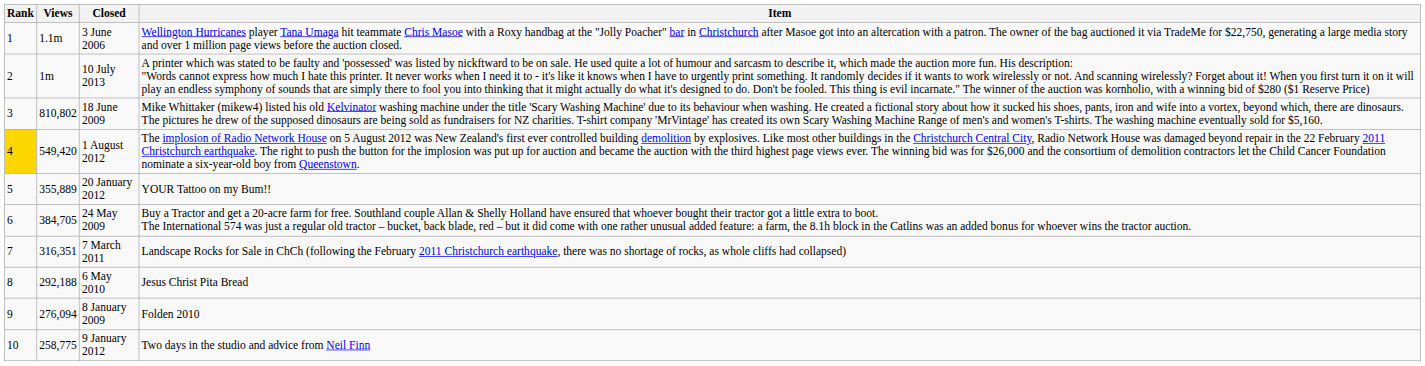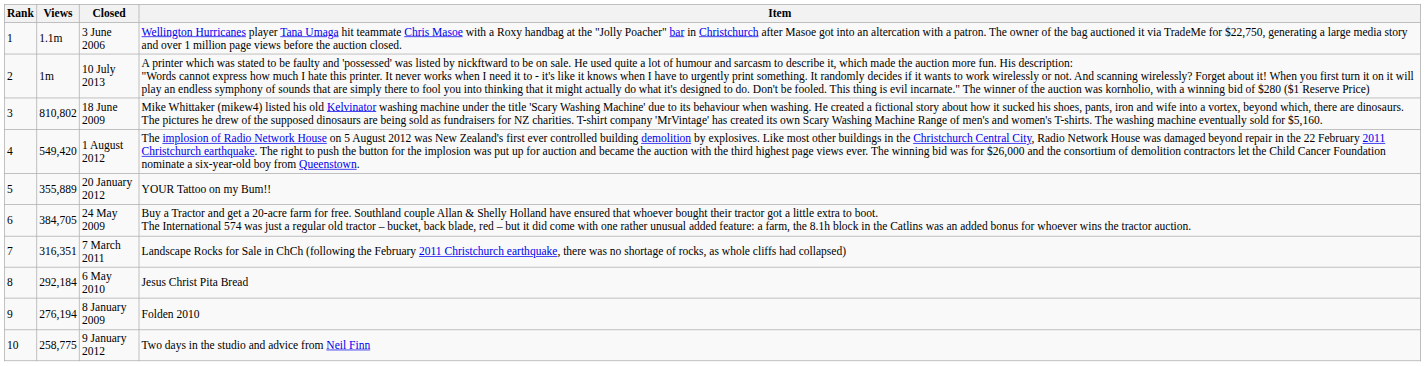(10, 151) gold background -> (10, 151) no background
(58, 282) 292,188 -> (58, 282) 292,184
(58, 314) 276,094 -> (58, 314) 276,194
